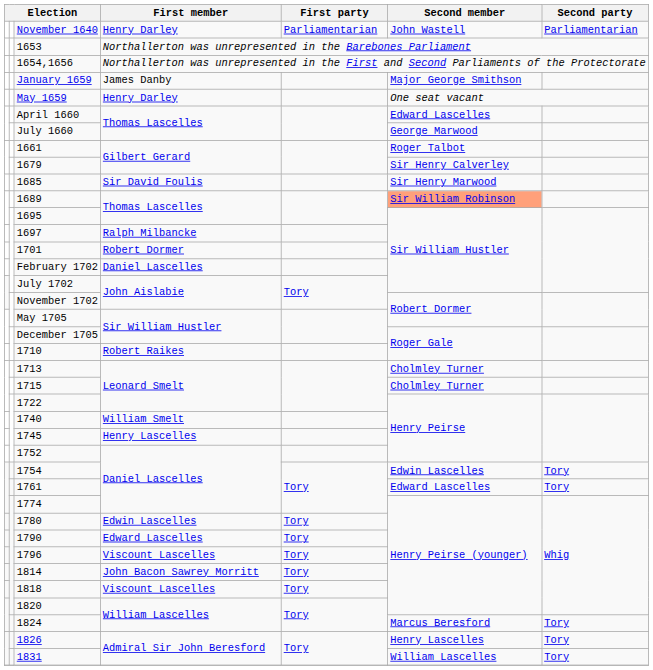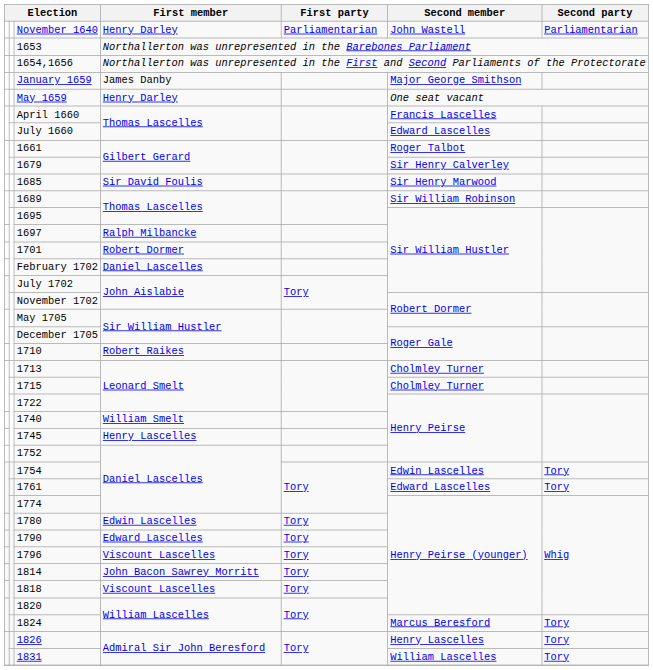(440, 115) Edward Lascelles -> (443, 115) Francis Lascelles
(434, 132) George Marwood -> (440, 132) Edward Lascelles
(453, 199) lightsalmon background -> (453, 199) no background
